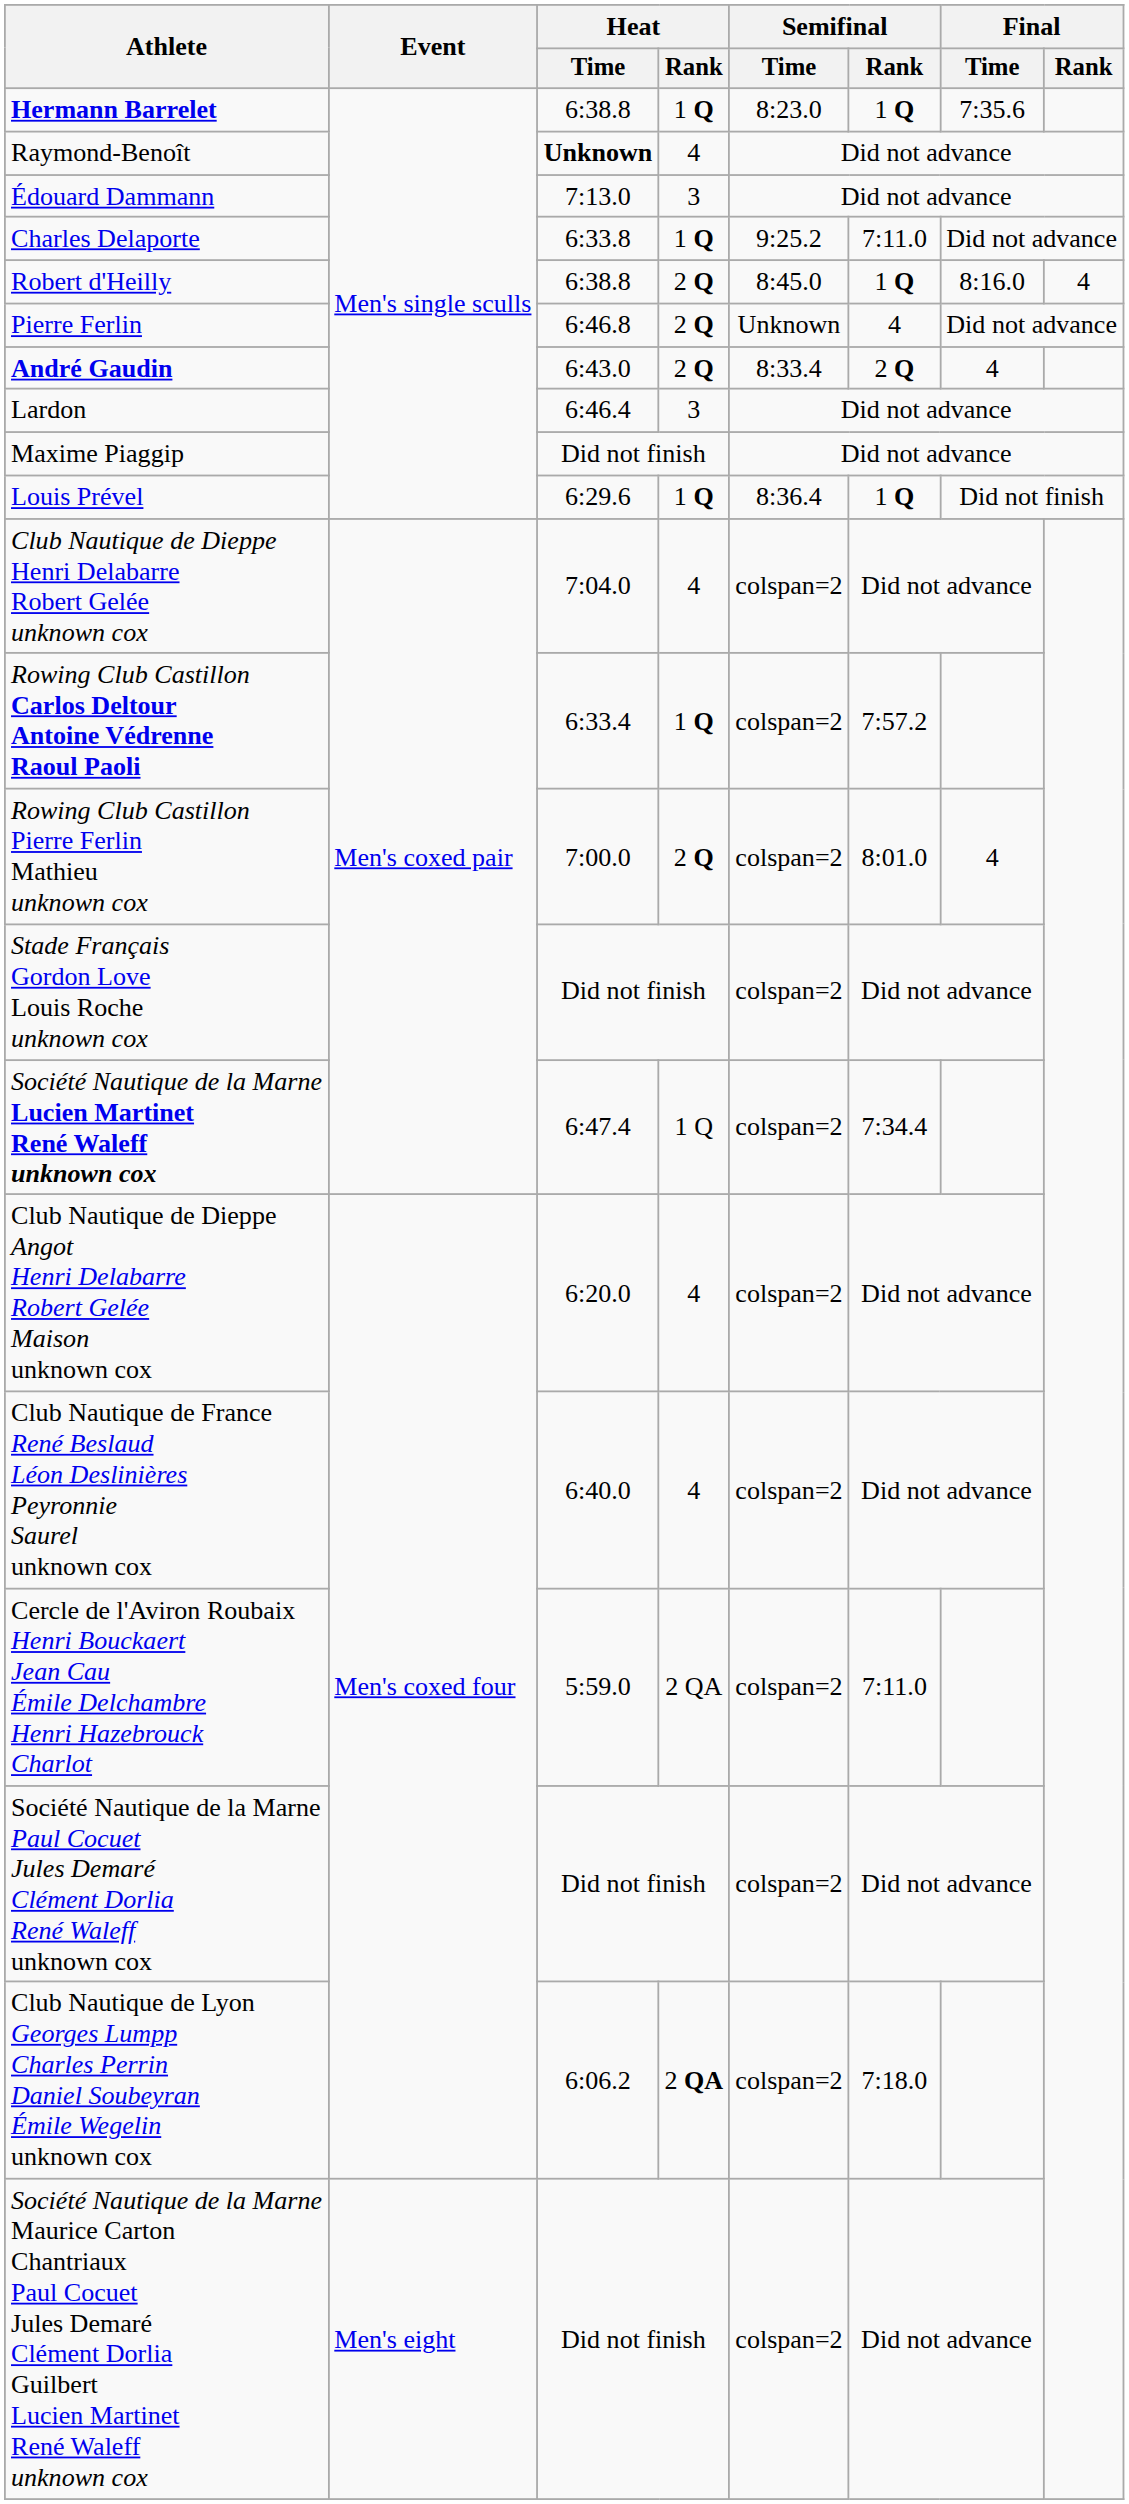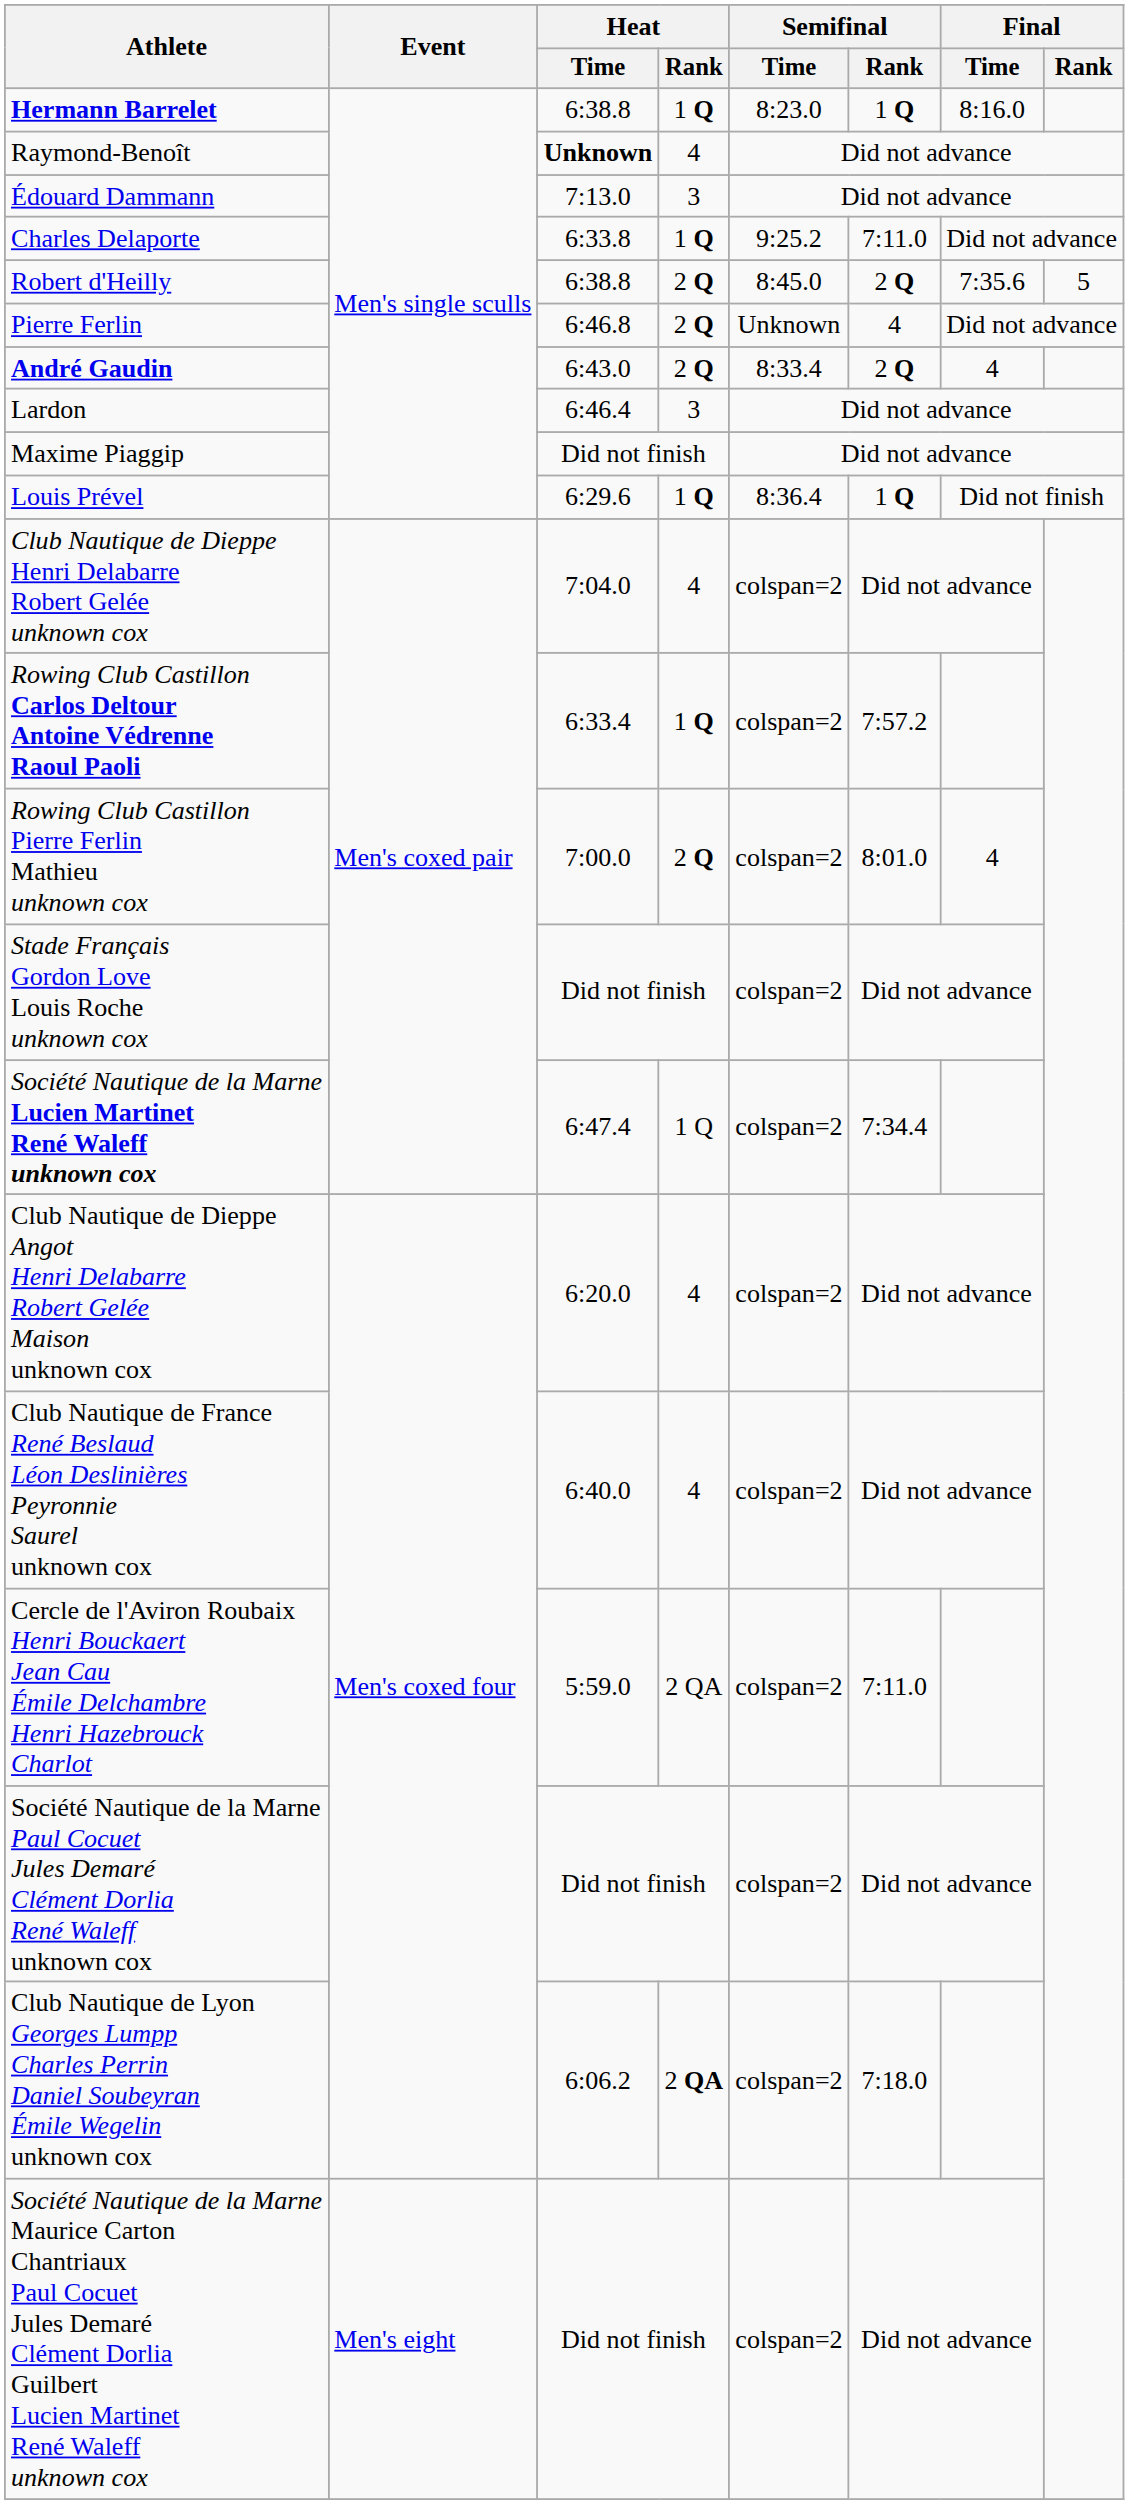(992, 110) 7:35.6 -> (992, 110) 8:16.0
(894, 281) 1 Q -> (894, 281) 2 Q
(992, 281) 8:16.0 -> (992, 281) 7:35.6
(1084, 281) 4 -> (1084, 281) 5
